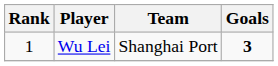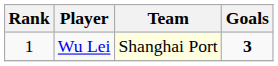(168, 46) no background -> (168, 46) lightyellow background
